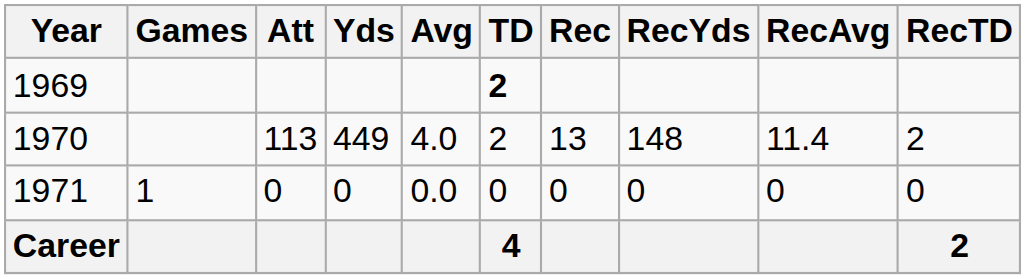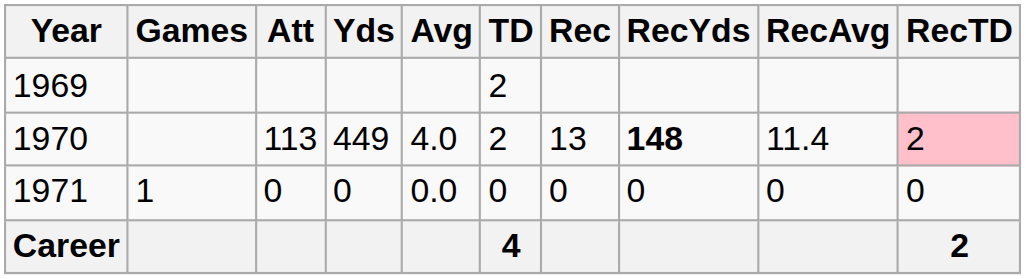(498, 84) bold -> (498, 84) normal
(655, 138) normal -> (655, 138) bold
(915, 138) no background -> (915, 138) pink background
